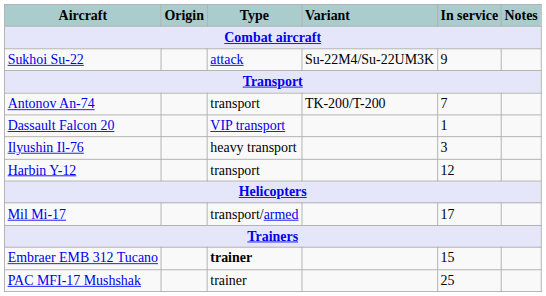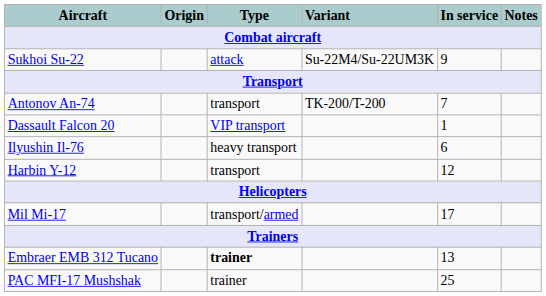(444, 147) 3 -> (444, 147) 6
(447, 258) 15 -> (447, 258) 13
